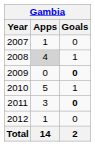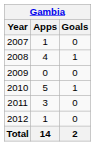(45, 57) lightgrey background -> (45, 57) no background
(75, 73) bold -> (75, 73) normal
(75, 103) bold -> (75, 103) normal
